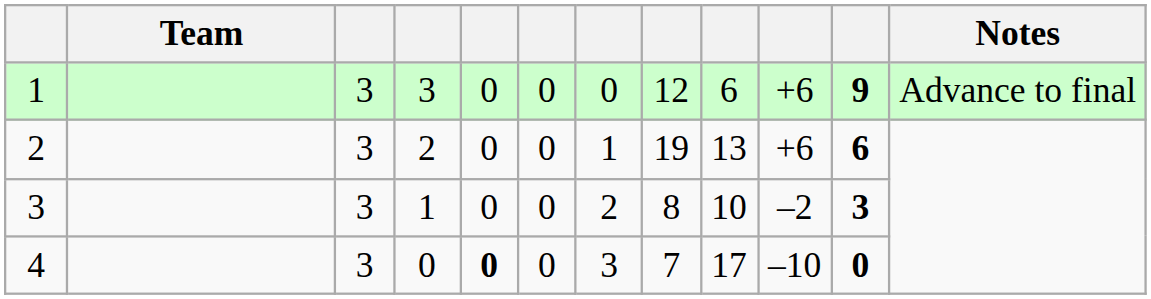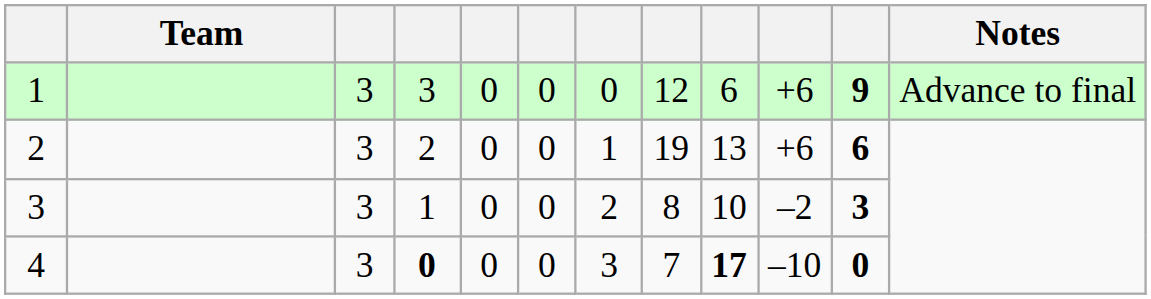(427, 263) normal -> (427, 263) bold
(489, 263) bold -> (489, 263) normal
(729, 263) normal -> (729, 263) bold
